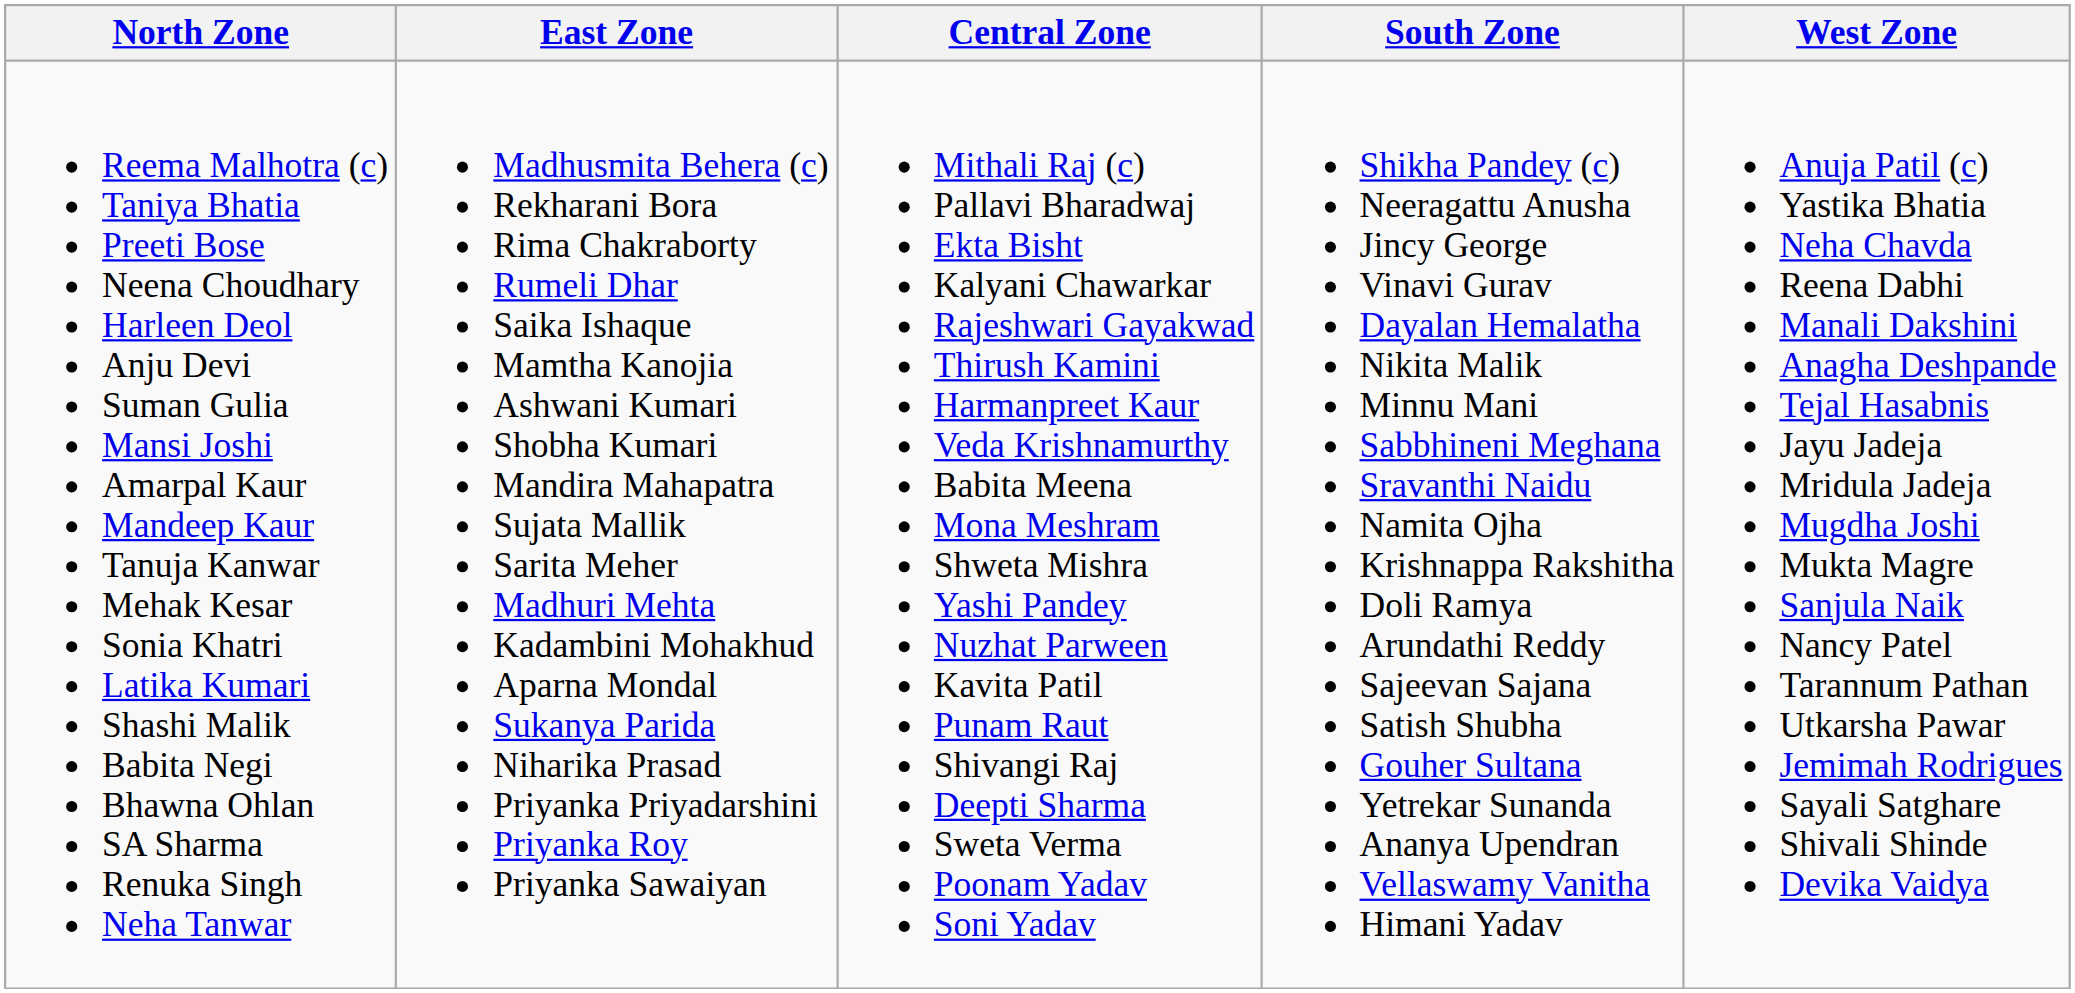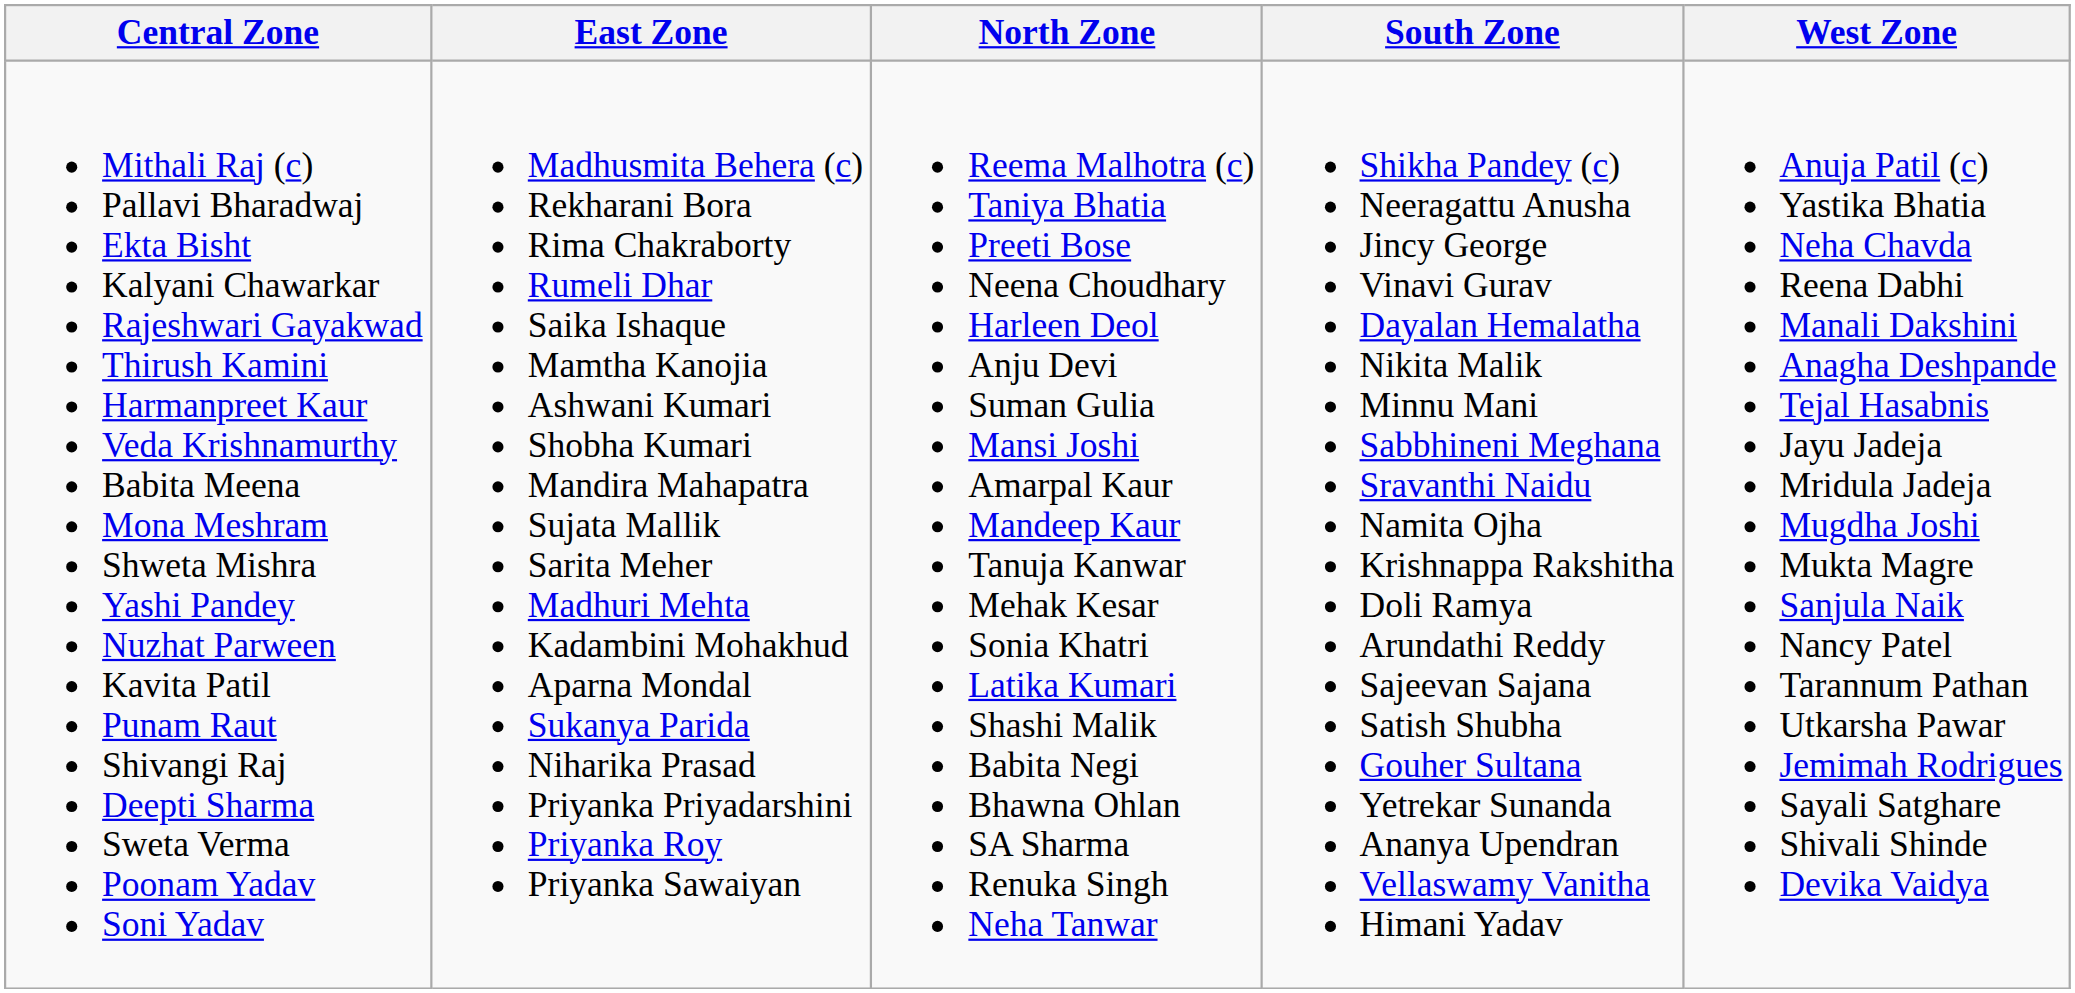columns swapped: (1050, 32) <-> (201, 32)
